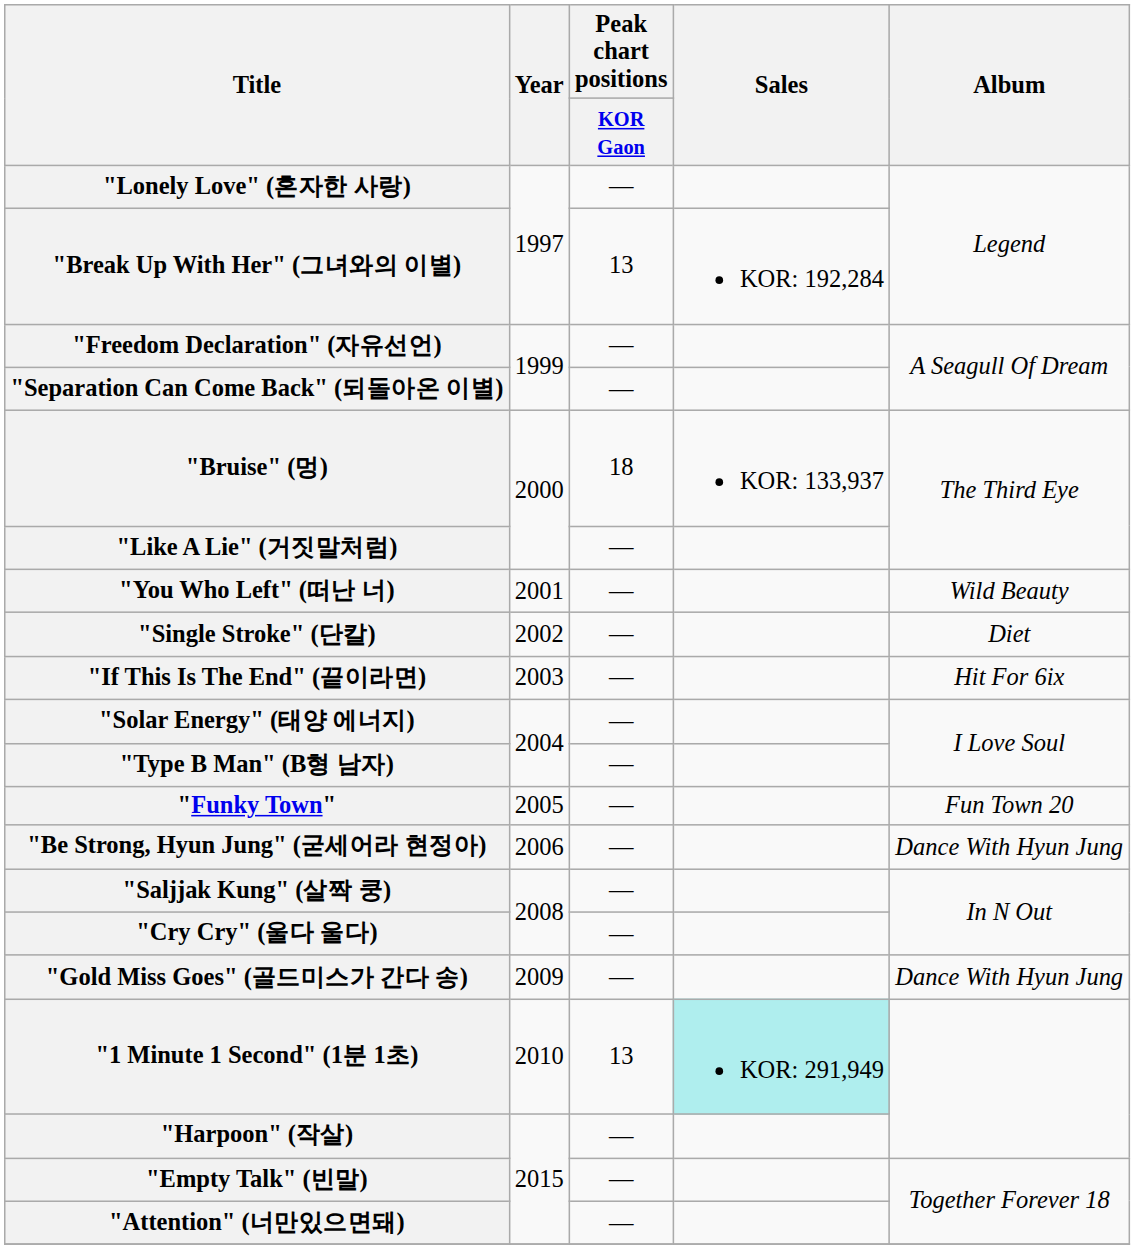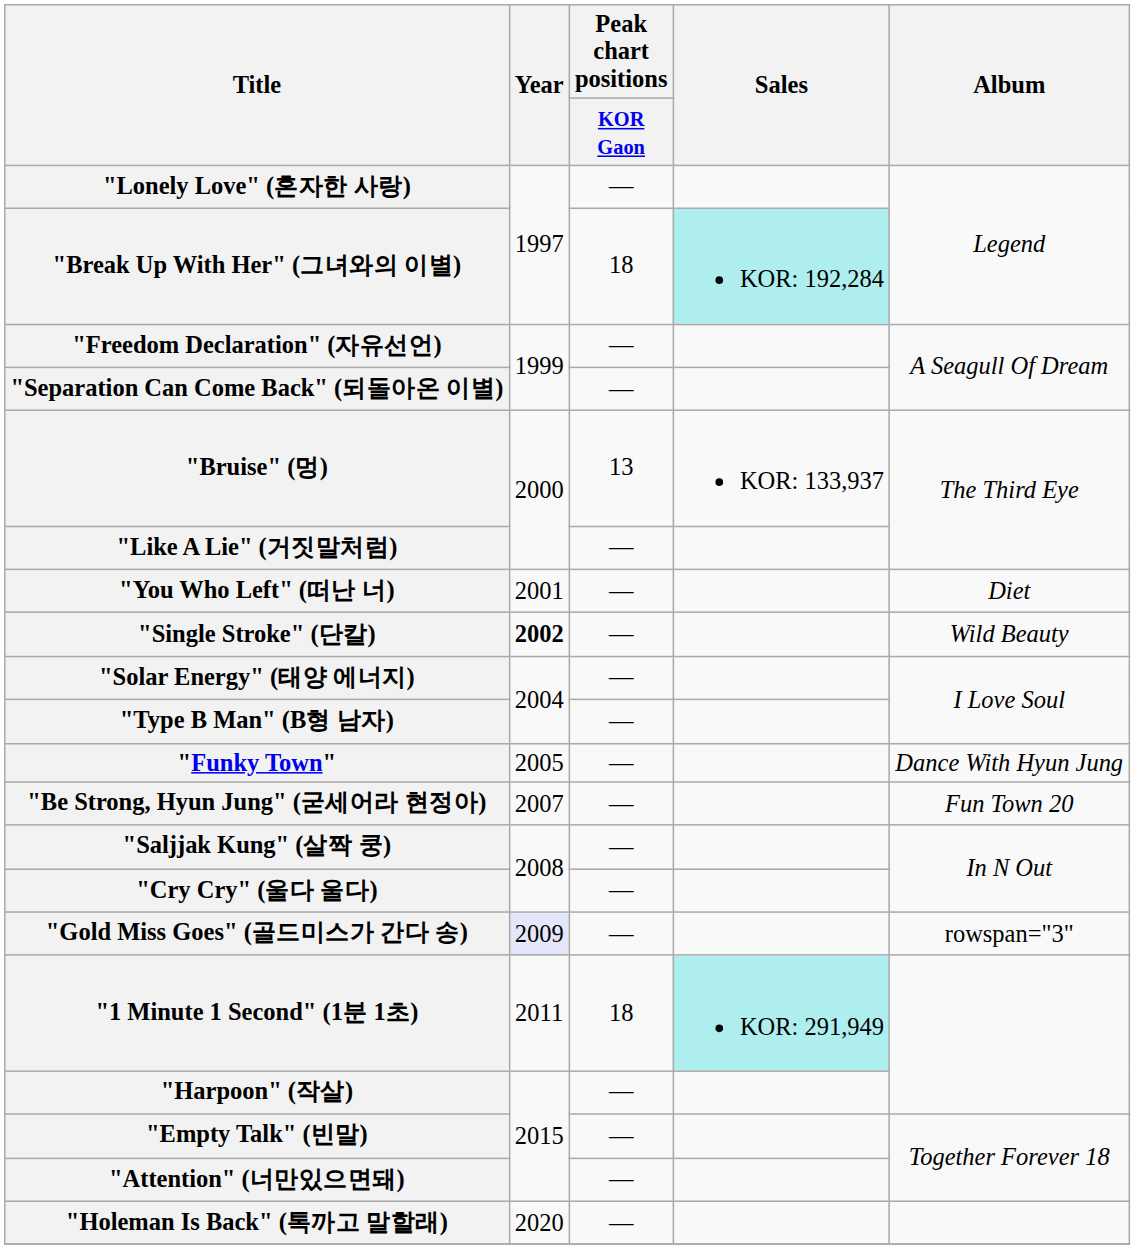(621, 265) 13 -> (621, 265) 18
(781, 280) no background -> (781, 280) paleturquoise background
(621, 467) 18 -> (621, 467) 13
(1009, 590) Wild Beauty -> (1009, 590) Diet
(539, 634) normal -> (539, 634) bold
(1009, 634) Diet -> (1009, 634) Wild Beauty
- row: (257, 676)
(1009, 805) Fun Town 20 -> (1009, 762) Dance With Hyun Jung
(539, 846) 2006 -> (539, 803) 2007
(1009, 846) Dance With Hyun Jung -> (1009, 803) Fun Town 20
(539, 976) no background -> (539, 933) lavender background
(1009, 976) Dance With Hyun Jung -> (1009, 933) rowspan="3"
(539, 1056) 2010 -> (539, 1012) 2011
(621, 1056) 13 -> (621, 1012) 18
+ row: (257, 1221)
